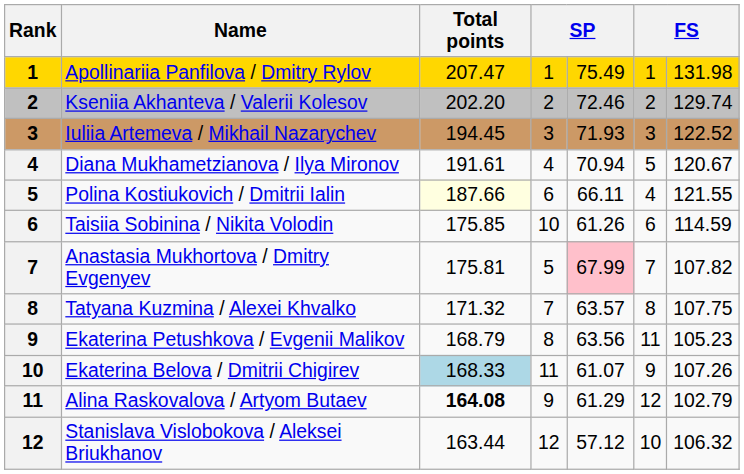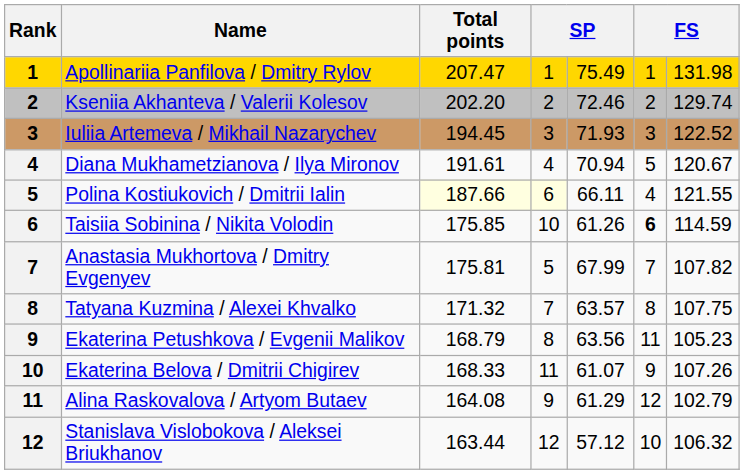(549, 195) no background -> (549, 195) lightyellow background
(650, 225) normal -> (650, 225) bold
(600, 267) pink background -> (600, 267) no background
(475, 370) lightblue background -> (475, 370) no background
(475, 401) bold -> (475, 401) normal
